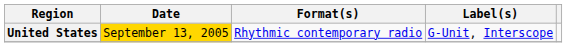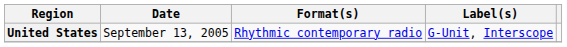(166, 33) gold background -> (166, 33) no background
